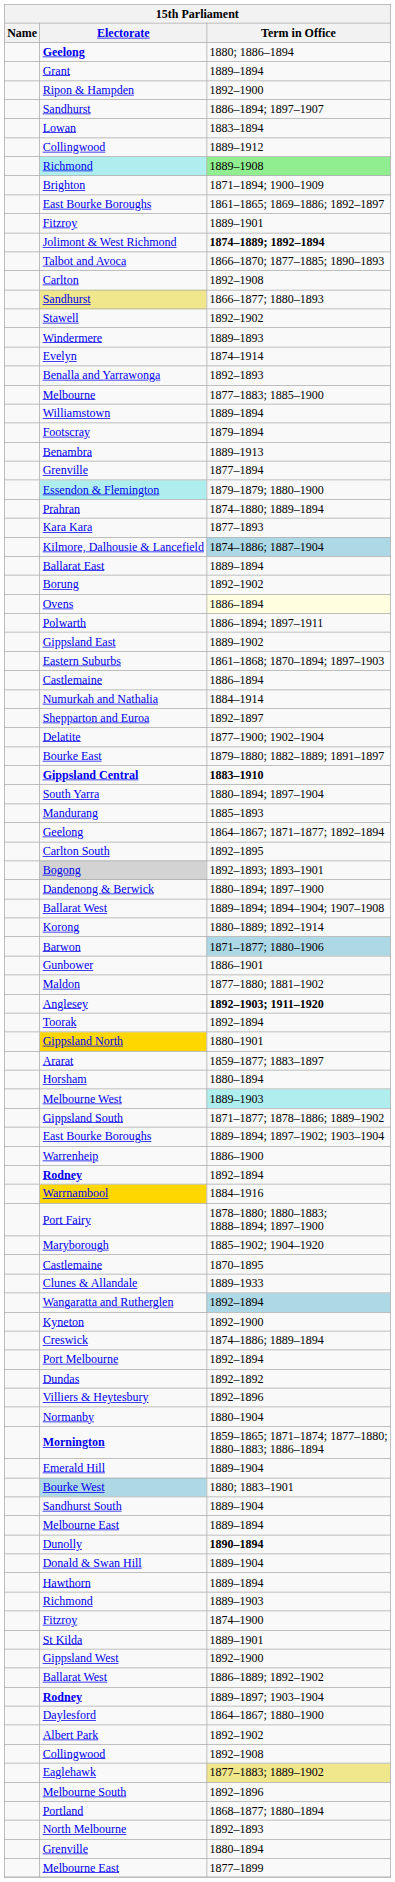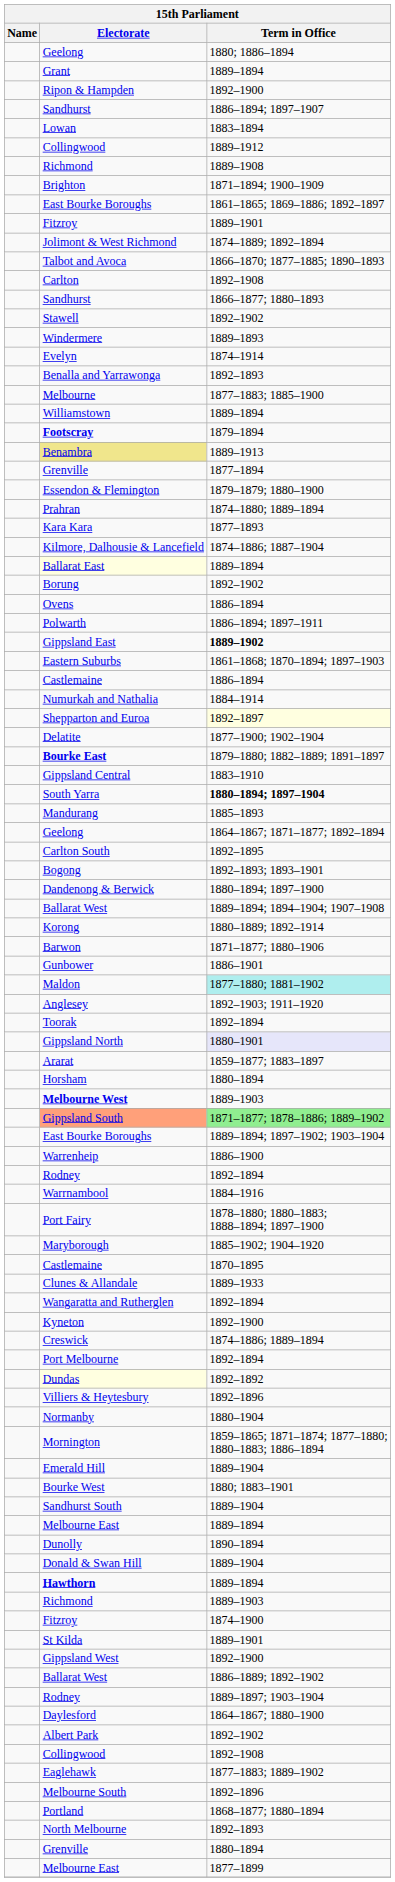(64, 52) bold -> (63, 52) normal
(68, 166) paleturquoise background -> (68, 166) no background
(236, 166) lightgreen background -> (236, 166) no background
(267, 242) bold -> (267, 242) normal
(67, 299) khaki background -> (67, 299) no background
(66, 432) normal -> (68, 432) bold
(67, 451) no background -> (67, 451) khaki background
(101, 489) paleturquoise background -> (101, 489) no background
(267, 546) lightblue background -> (267, 546) no background
(73, 565) no background -> (73, 565) lightyellow background
(236, 603) lightyellow background -> (236, 603) no background
(236, 642) normal -> (236, 642) bold
(236, 718) no background -> (236, 718) lightyellow background
(72, 756) normal -> (74, 756) bold
(91, 775) bold -> (86, 775) normal
(236, 775) bold -> (236, 775) normal
(267, 794) normal -> (267, 794) bold
(62, 870) lightgrey background -> (62, 870) no background
(267, 946) lightblue background -> (267, 946) no background
(267, 984) no background -> (267, 984) paleturquoise background
(267, 1003) bold -> (266, 1003) normal
(83, 1041) gold background -> (83, 1041) no background
(236, 1041) no background -> (236, 1041) lavender background
(82, 1098) normal -> (85, 1098) bold
(236, 1098) paleturquoise background -> (236, 1098) no background
(83, 1117) no background -> (83, 1117) lightsalmon background
(297, 1117) no background -> (297, 1117) lightgreen background
(62, 1174) bold -> (61, 1174) normal
(76, 1193) gold background -> (76, 1193) no background
(236, 1302) lightblue background -> (236, 1302) no background
(61, 1378) no background -> (61, 1378) lightyellow background
(74, 1442) bold -> (71, 1442) normal
(74, 1487) lightblue background -> (74, 1487) no background
(236, 1544) bold -> (236, 1544) normal
(67, 1582) normal -> (69, 1582) bold
(62, 1696) bold -> (61, 1696) normal
(267, 1772) khaki background -> (267, 1772) no background
